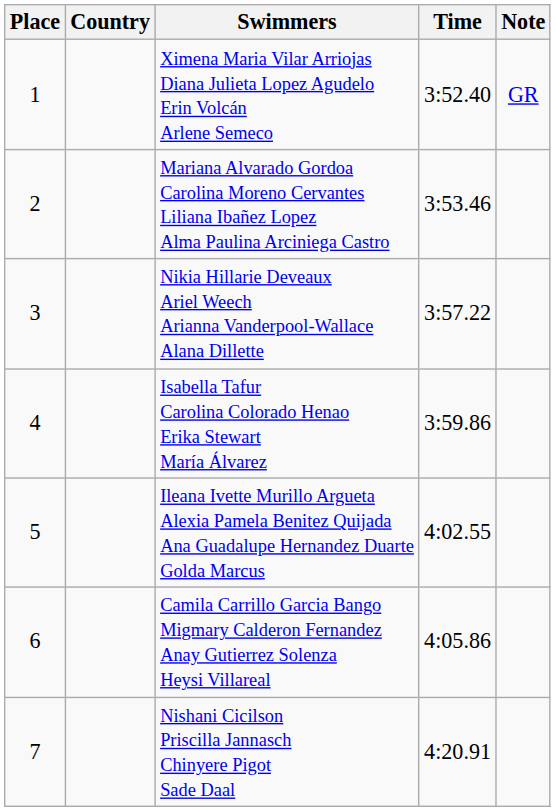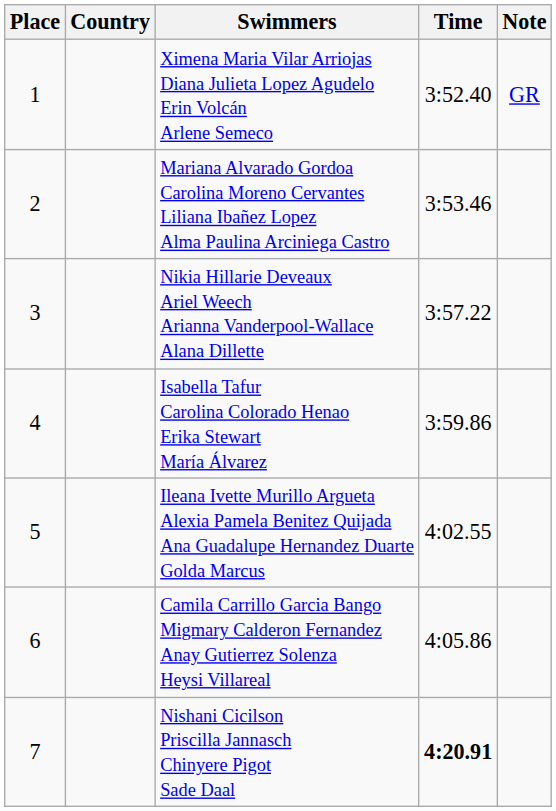(458, 751) normal -> (458, 751) bold
